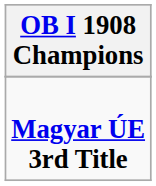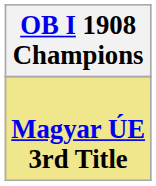(78, 143) no background -> (78, 143) khaki background
